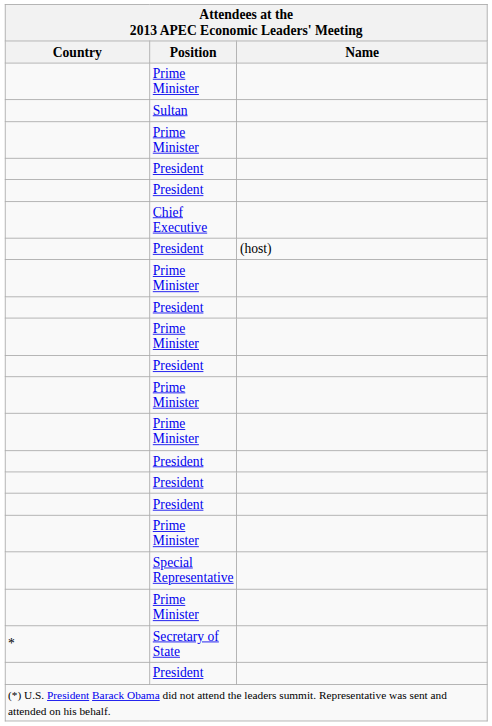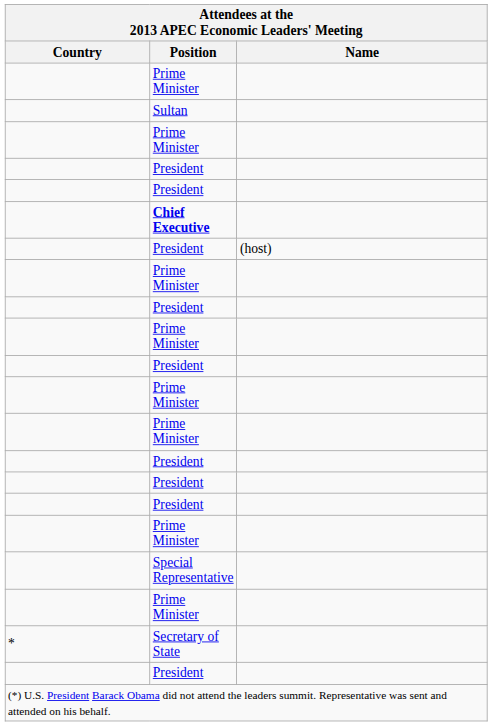(180, 219) normal -> (181, 219) bold
